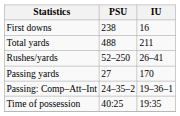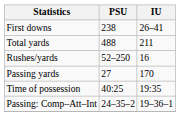(144, 27) 16 -> (151, 27) 26–41
(151, 58) 26–41 -> (144, 58) 16
rows swapped: (52, 88) <-> (43, 104)
